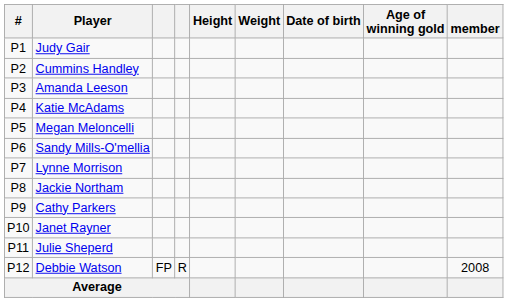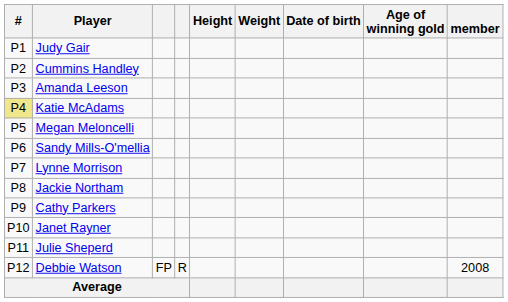(18, 108) no background -> (18, 108) khaki background
